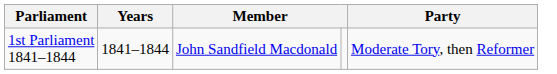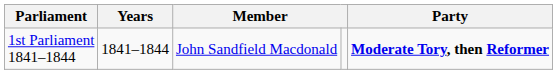(443, 48) normal -> (450, 48) bold
